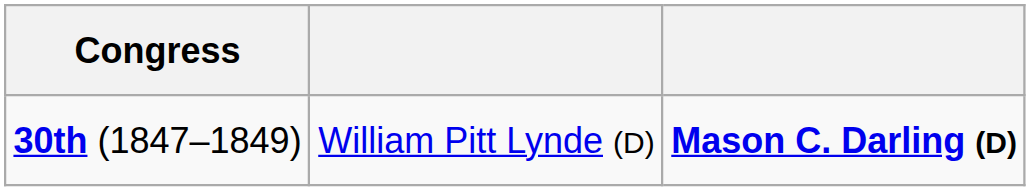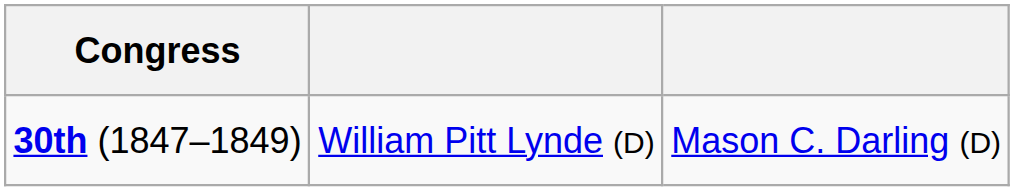(844, 139) bold -> (836, 139) normal
